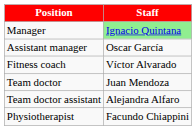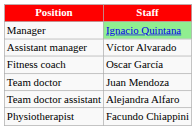(135, 47) Oscar García -> (141, 47) Víctor Alvarado
(141, 64) Víctor Alvarado -> (135, 64) Oscar García
